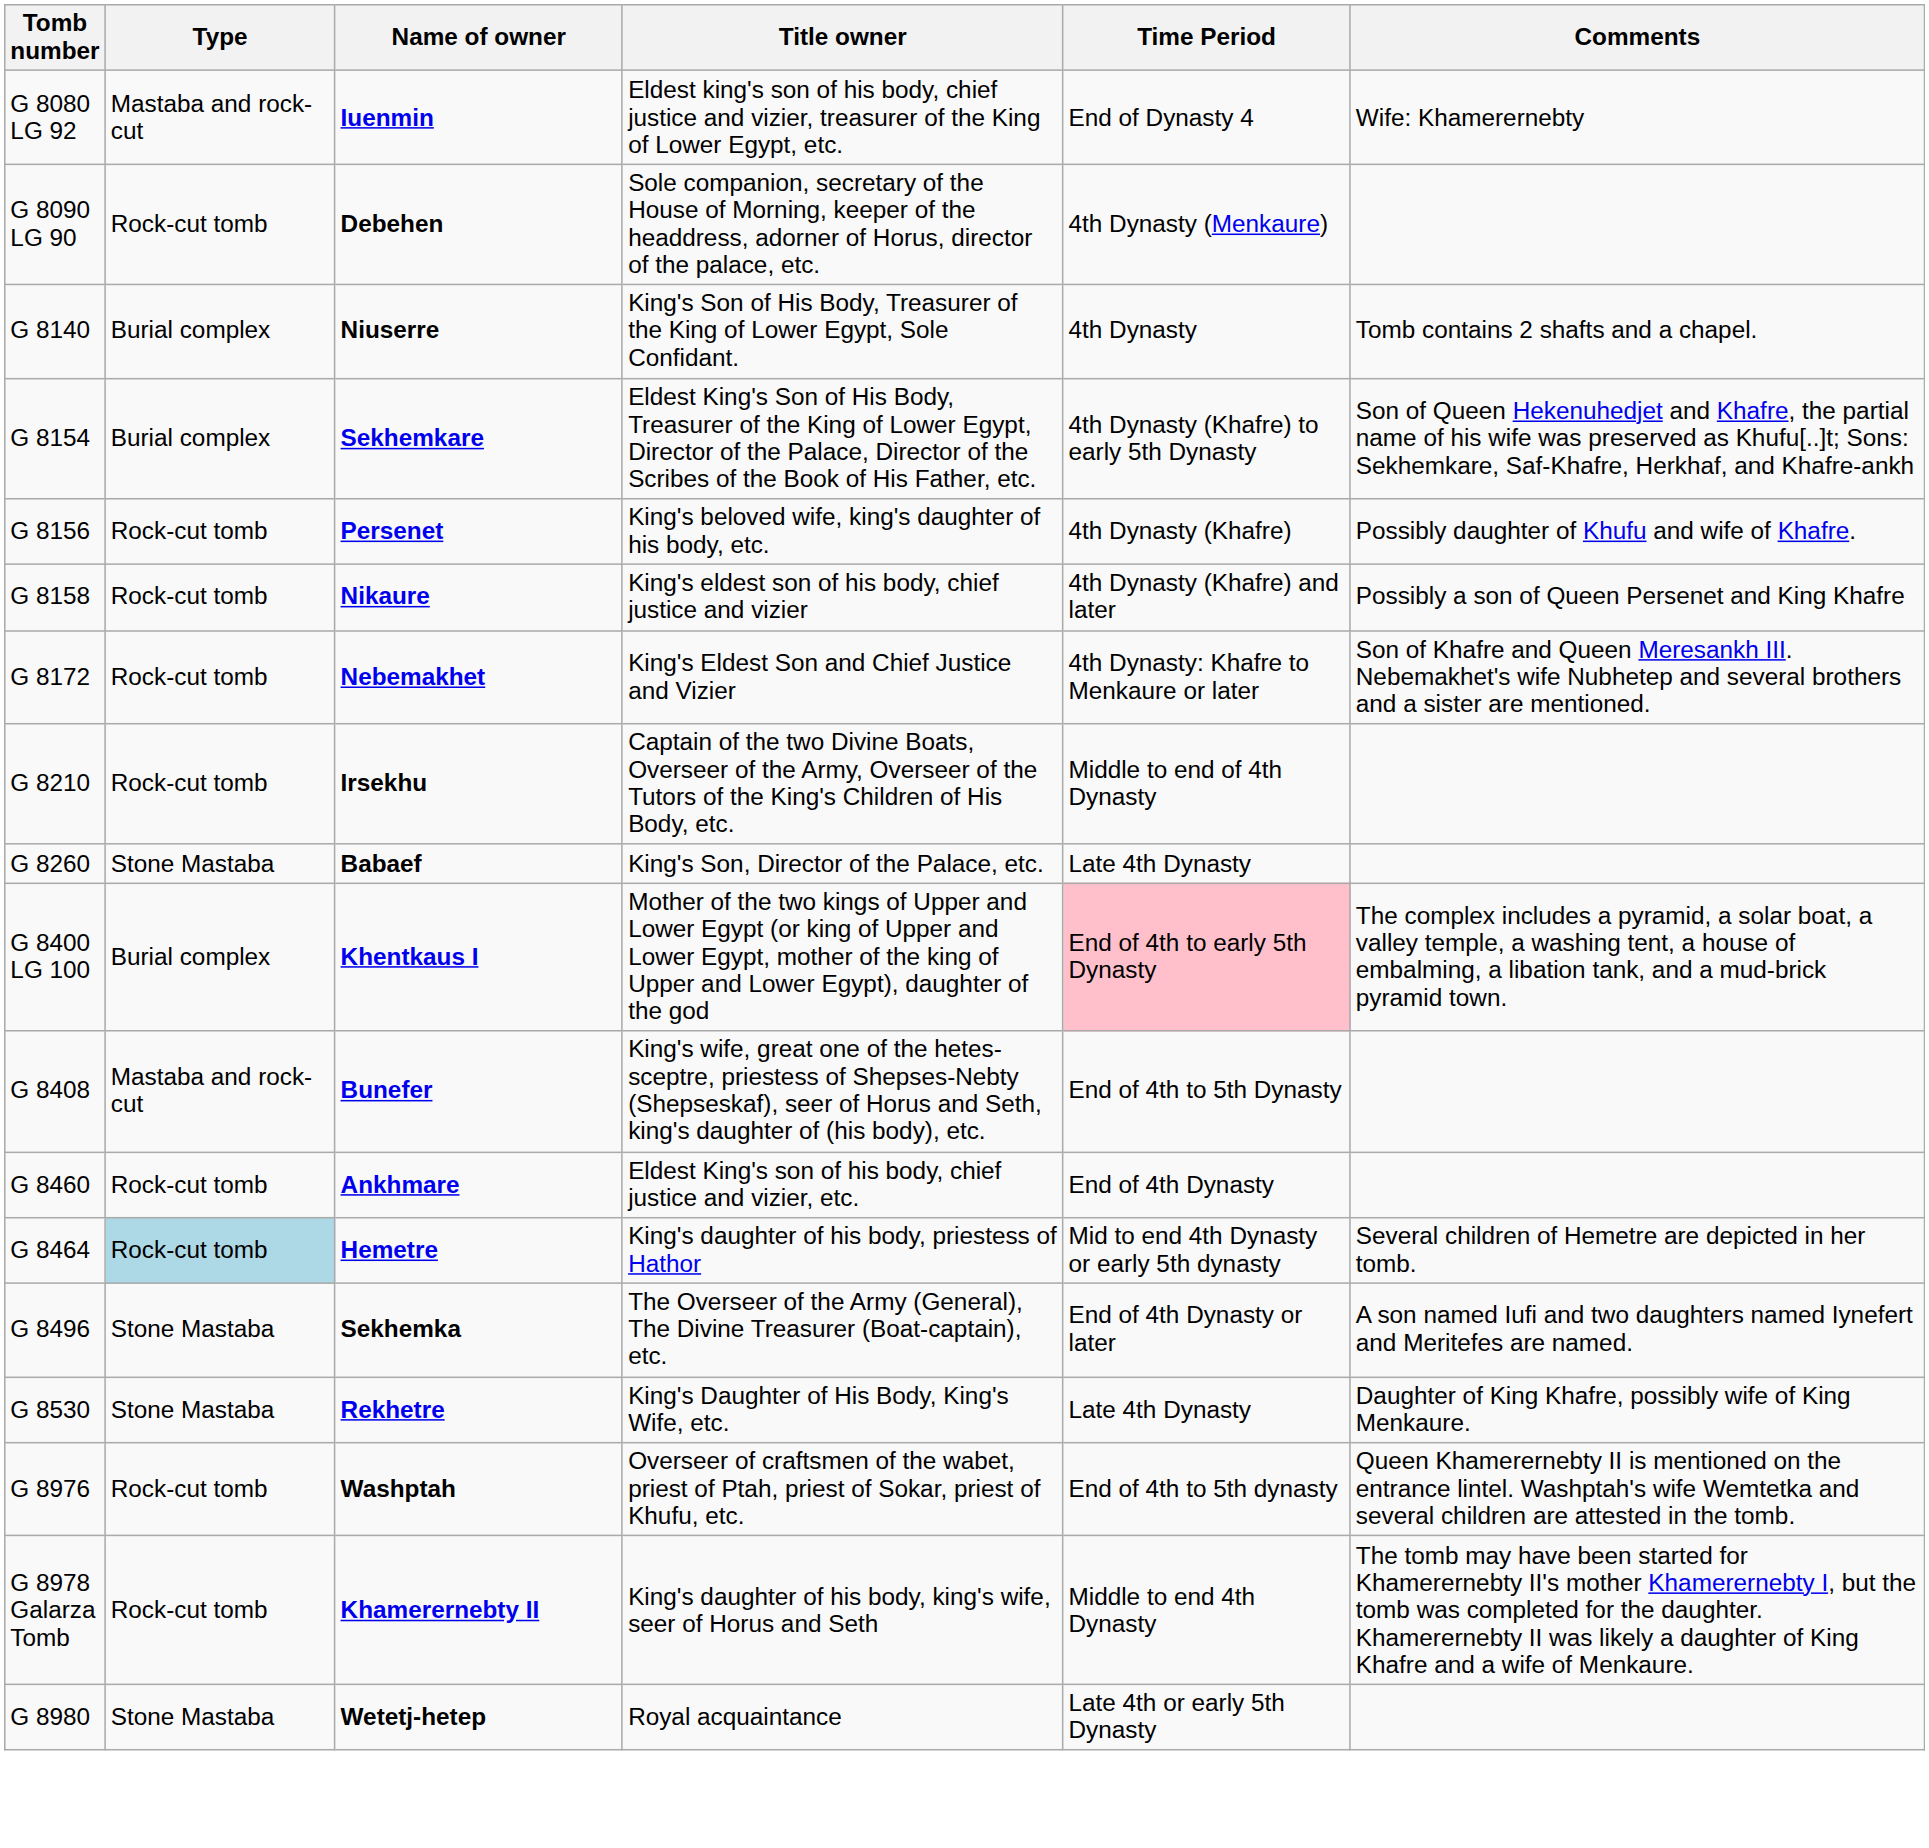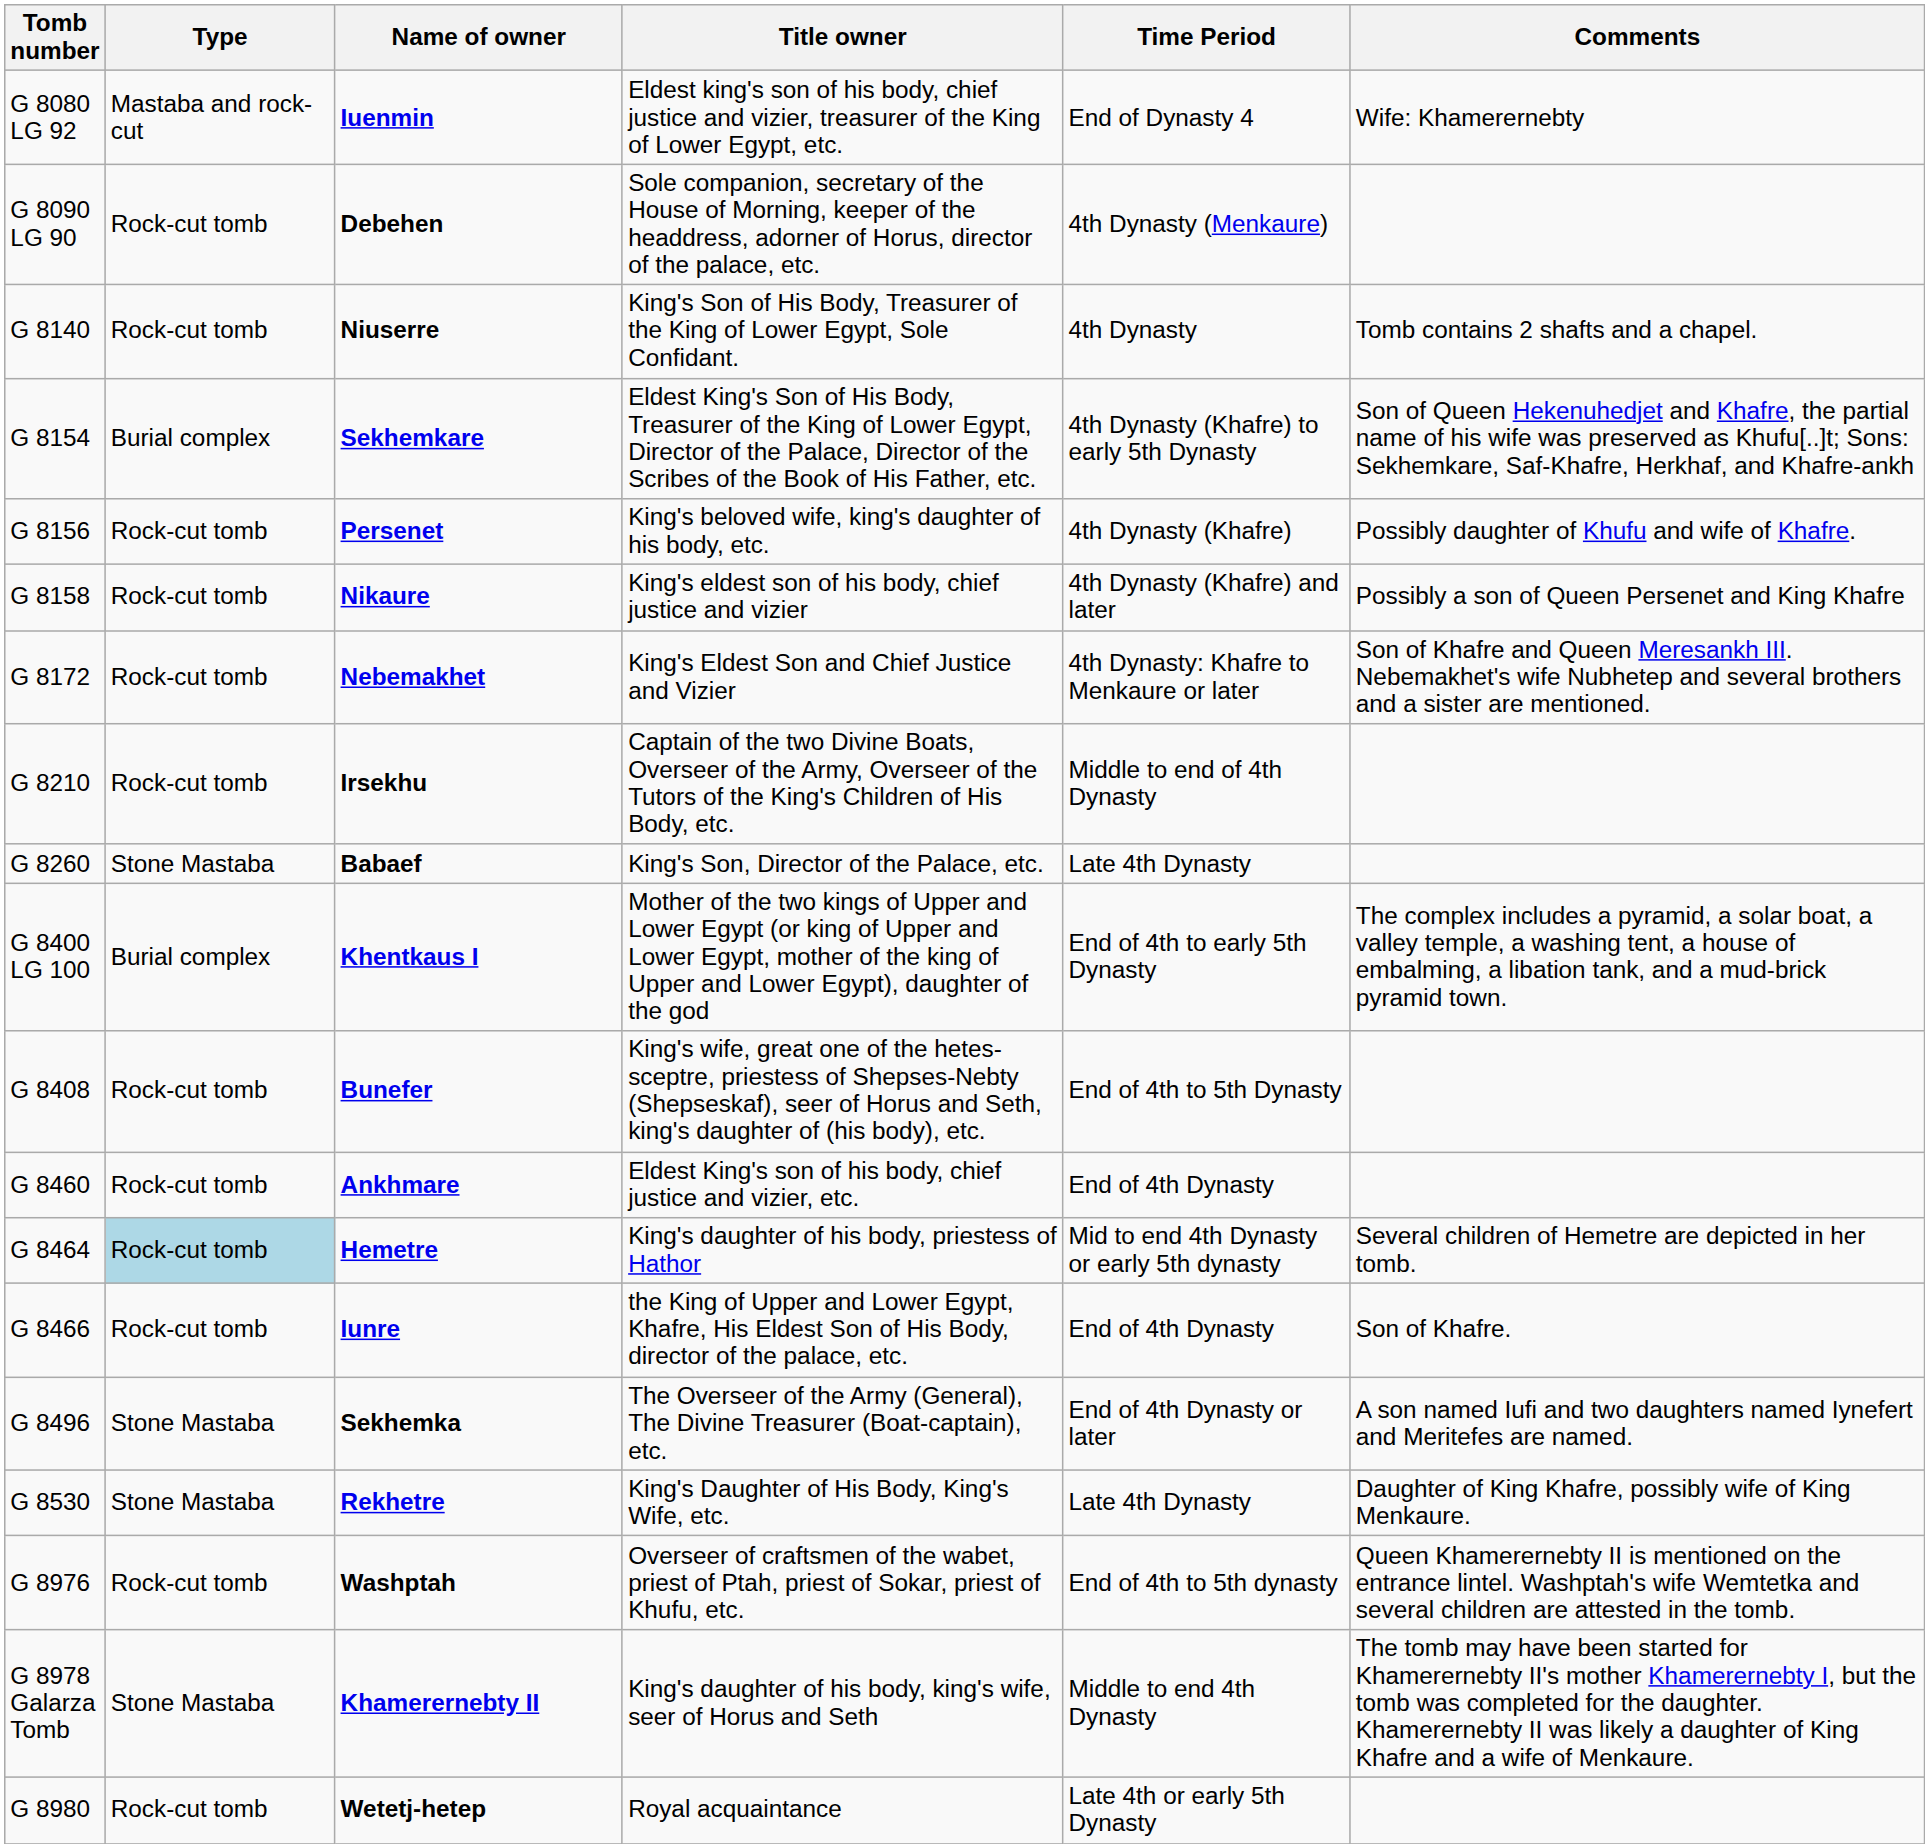(191, 331) Burial complex -> (189, 331) Rock-cut tomb
(1187, 956) pink background -> (1187, 956) no background
(211, 1091) Mastaba and rock-cut -> (189, 1091) Rock-cut tomb
+ row: (370, 1329)
(189, 1609) Rock-cut tomb -> (193, 1703) Stone Mastaba
(193, 1716) Stone Mastaba -> (189, 1809) Rock-cut tomb
